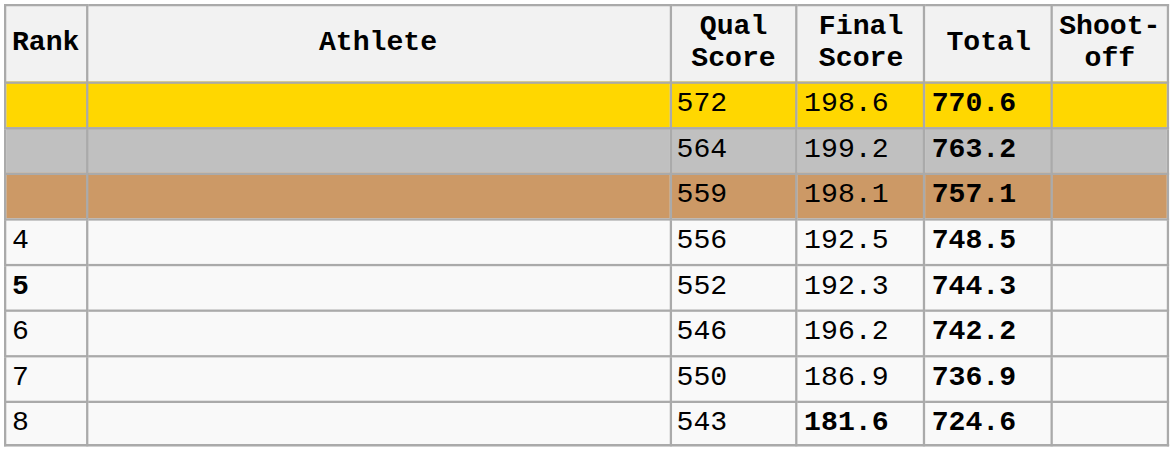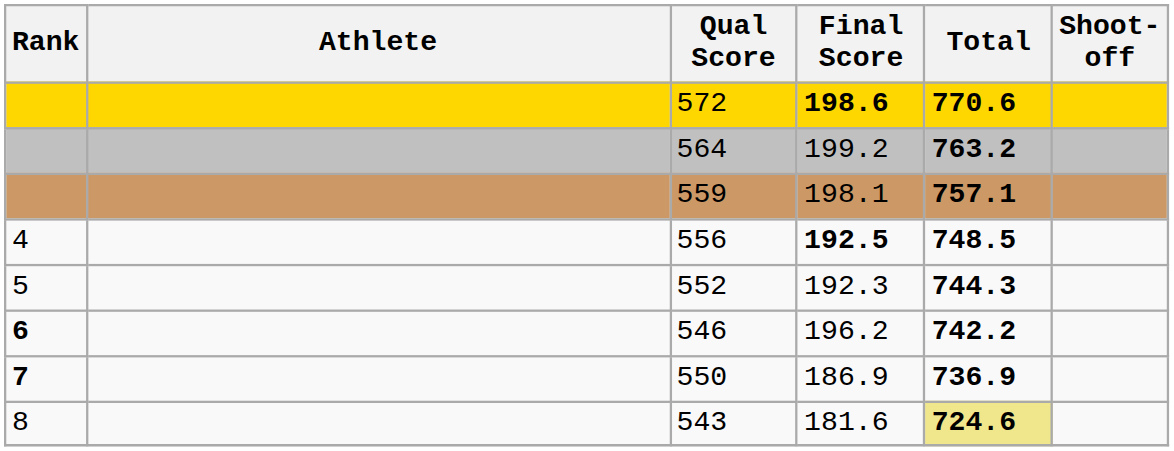(846, 106) normal -> (846, 106) bold
(846, 242) normal -> (846, 242) bold
(20, 287) bold -> (20, 287) normal
(20, 333) normal -> (20, 333) bold
(20, 378) normal -> (20, 378) bold
(846, 424) bold -> (846, 424) normal
(974, 424) no background -> (974, 424) khaki background
